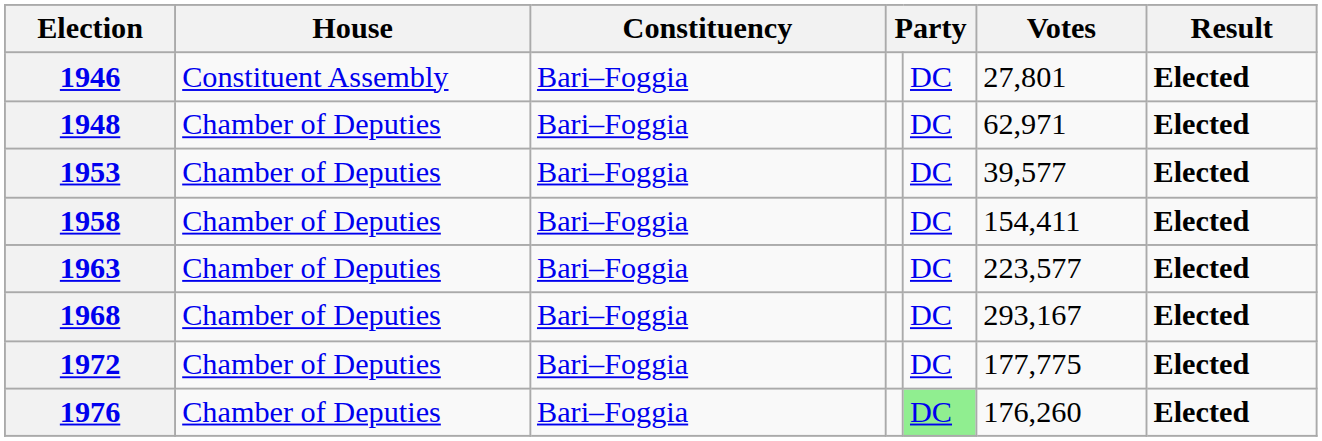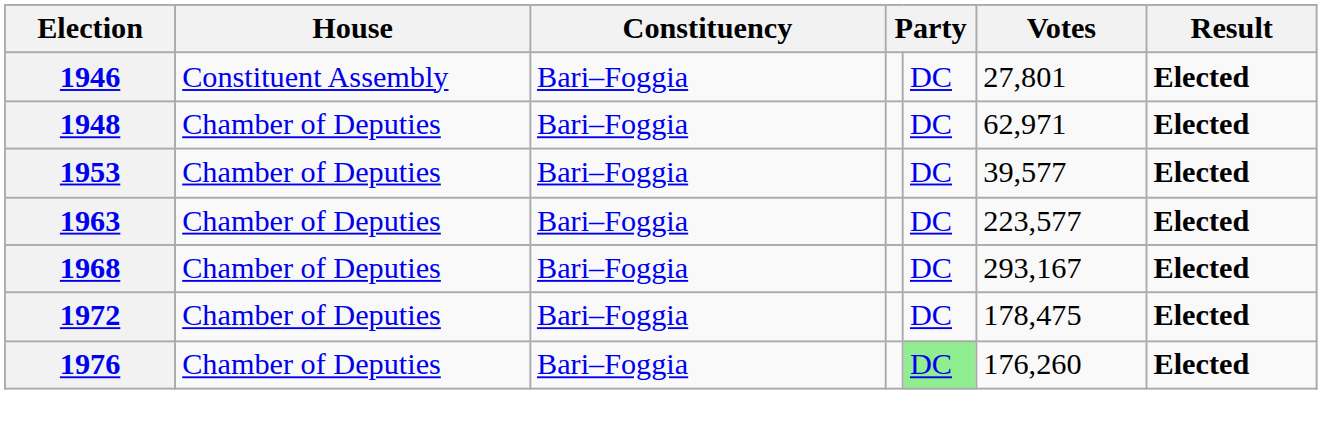- row: (90, 220)
(1032, 364) 177,775 -> (1032, 316) 178,475
